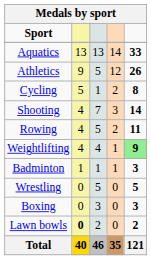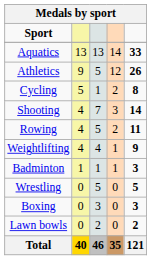(135, 148) lightgreen background -> (135, 148) no background
(81, 226) bold -> (81, 226) normal
